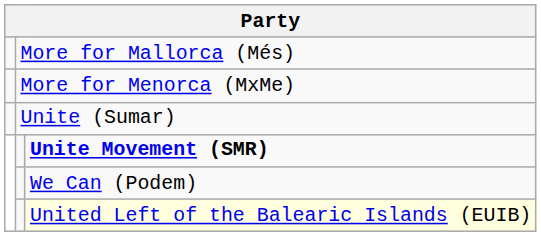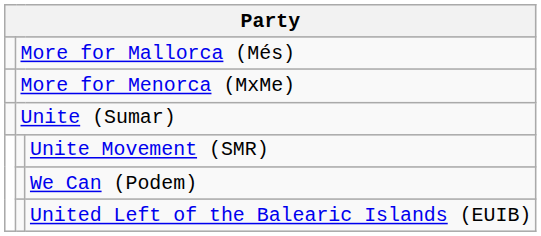(149, 151) bold -> (149, 151) normal
(281, 215) lightyellow background -> (281, 215) no background
